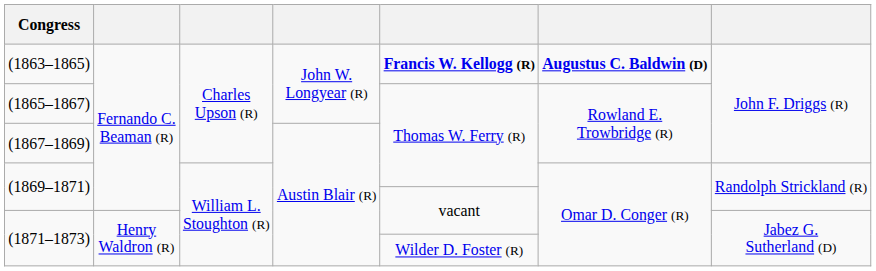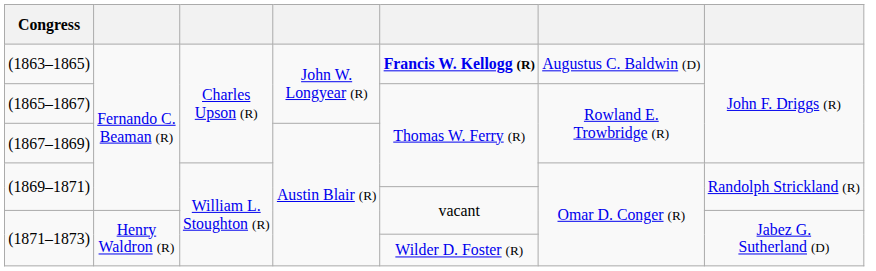(625, 63) bold -> (621, 63) normal
